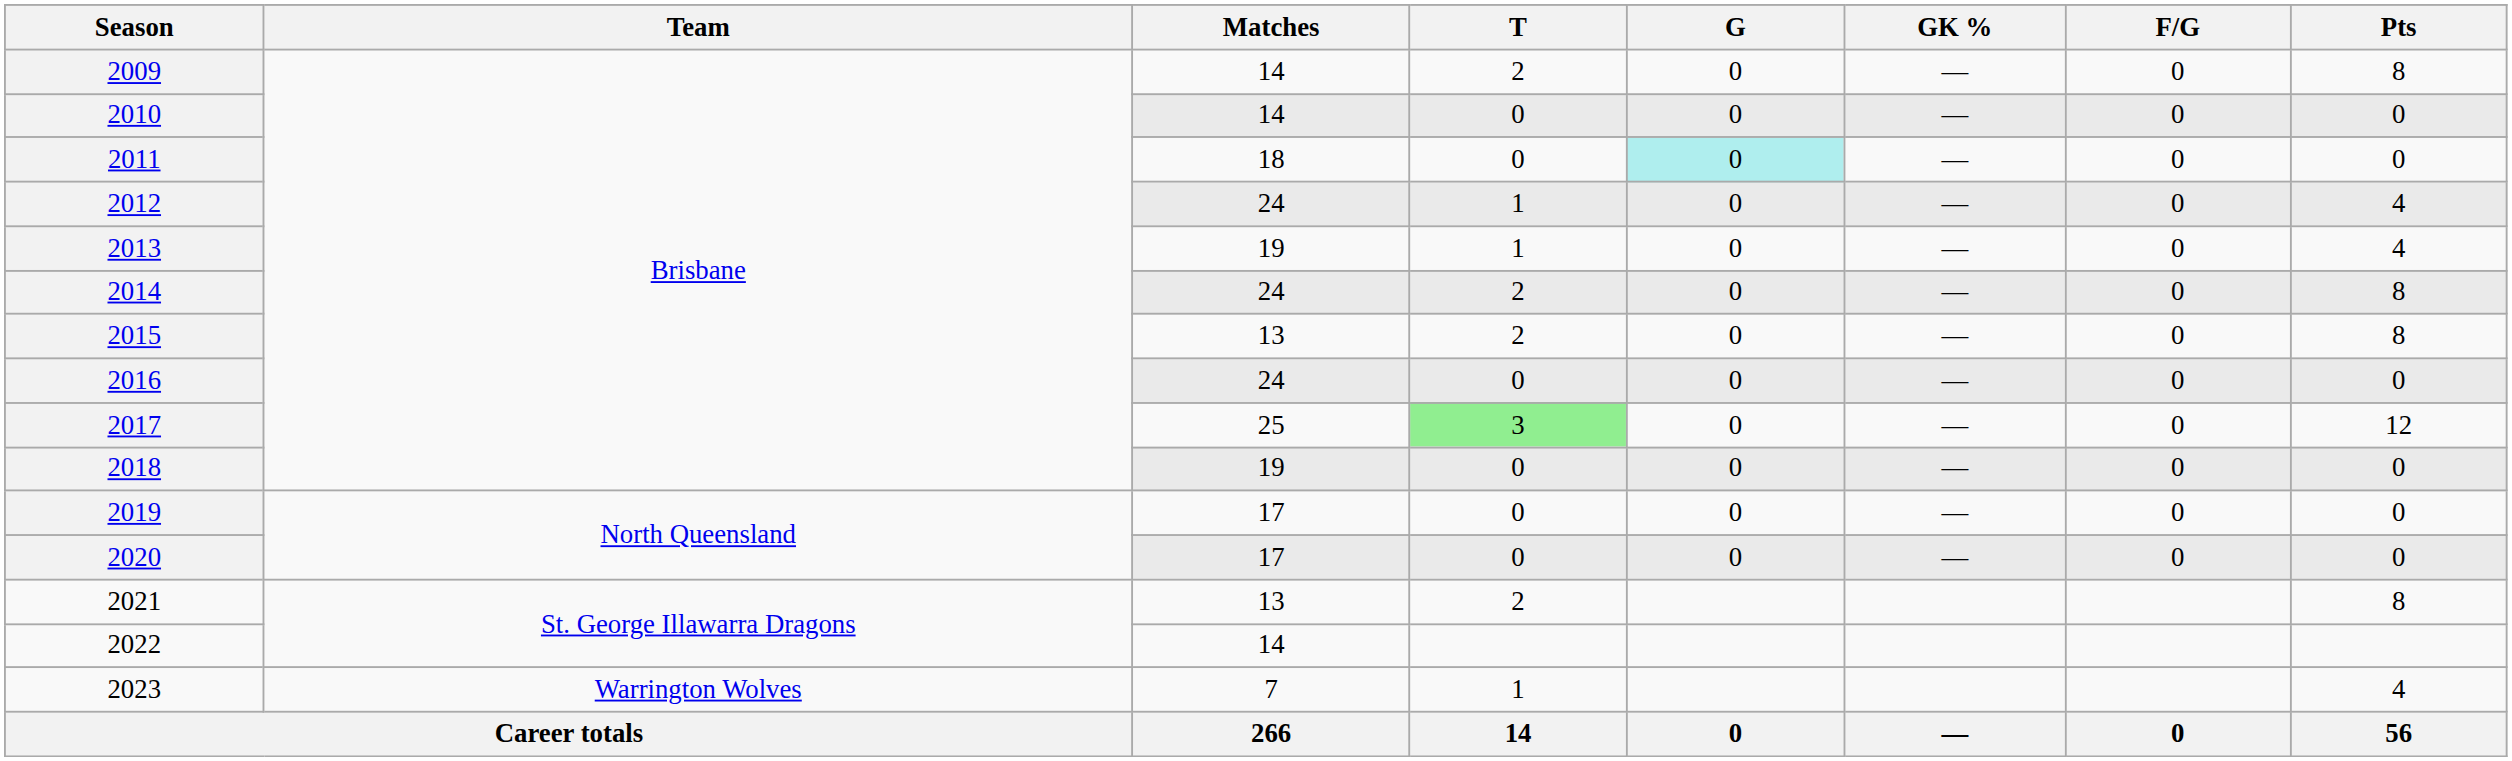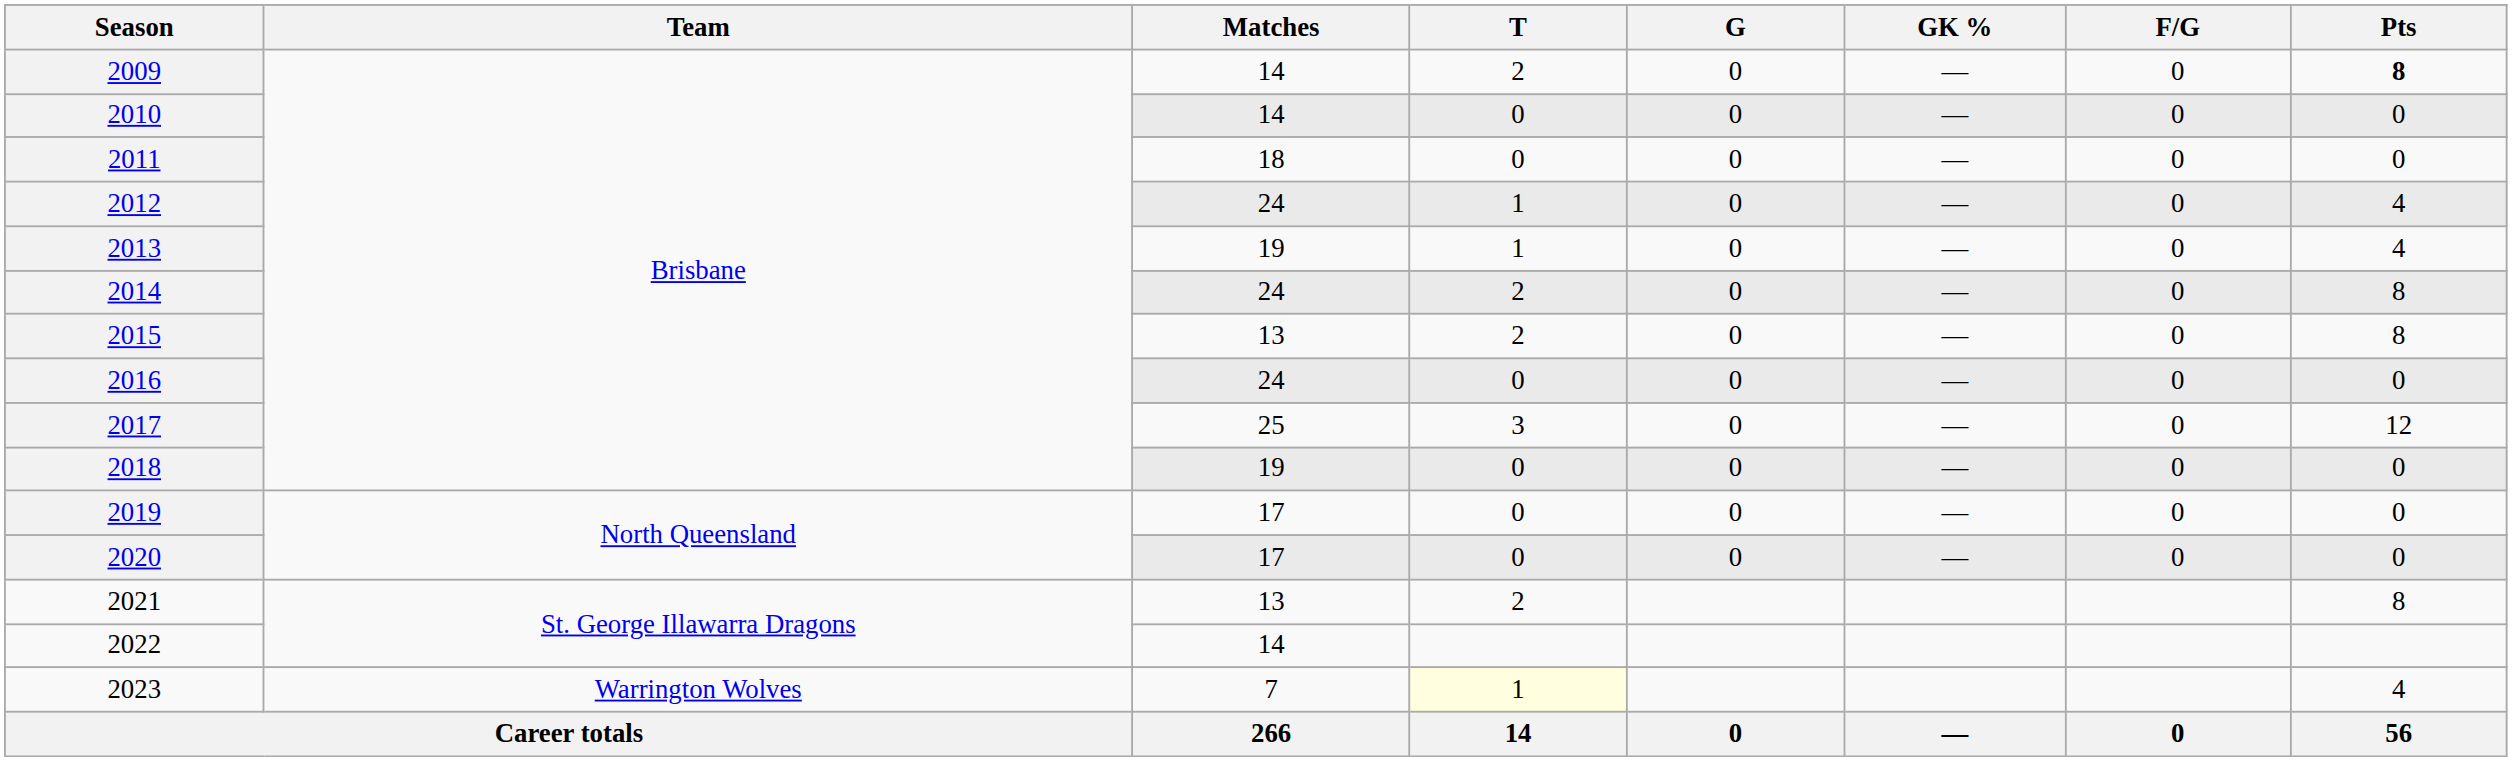(2399, 71) normal -> (2399, 71) bold
(1735, 159) paleturquoise background -> (1735, 159) no background
(1518, 424) lightgreen background -> (1518, 424) no background
(1518, 689) no background -> (1518, 689) lightyellow background
